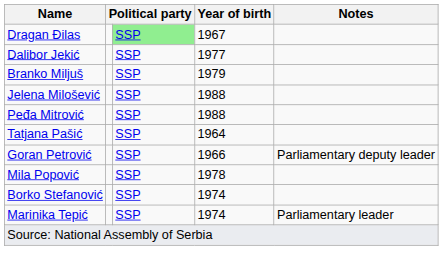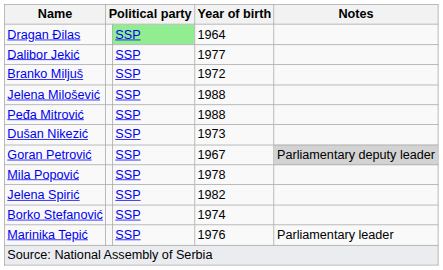(211, 34) 1967 -> (211, 34) 1964
(211, 74) 1979 -> (211, 74) 1972
+ row: (48, 134)
- row: (45, 134)
(211, 154) 1966 -> (211, 154) 1967
(356, 154) no background -> (356, 154) lightgrey background
+ row: (43, 194)
(211, 214) 1974 -> (211, 235) 1976
